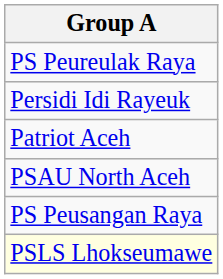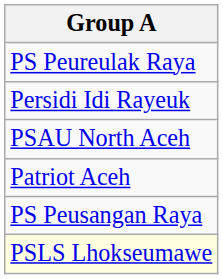(70, 138) Patriot Aceh -> (100, 138) PSAU North Aceh
(100, 176) PSAU North Aceh -> (70, 176) Patriot Aceh
